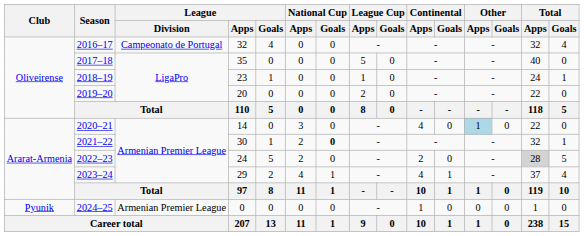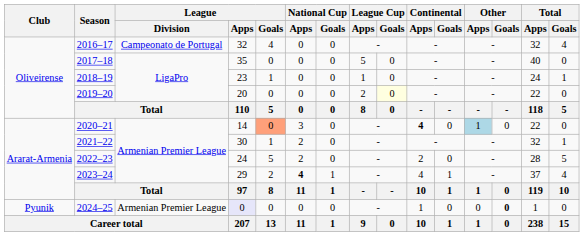(392, 93) no background -> (392, 93) lightyellow background
(271, 126) no background -> (271, 126) lightsalmon background
(421, 126) normal -> (421, 126) bold
(333, 142) bold -> (333, 142) normal
(535, 158) lightgrey background -> (535, 158) no background
(301, 175) normal -> (301, 175) bold
(242, 207) no background -> (242, 207) lavender background
(507, 207) normal -> (507, 207) bold
